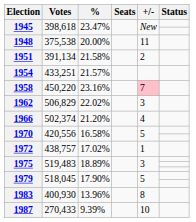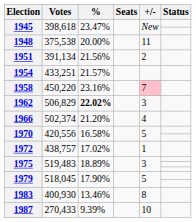(95, 57) 21.58% -> (95, 57) 21.56%
(95, 103) normal -> (96, 103) bold
(95, 194) 13.96% -> (95, 194) 13.46%
